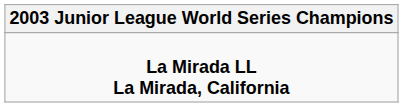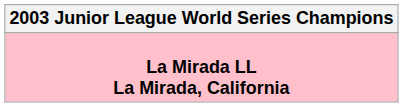(201, 77) no background -> (201, 77) pink background
